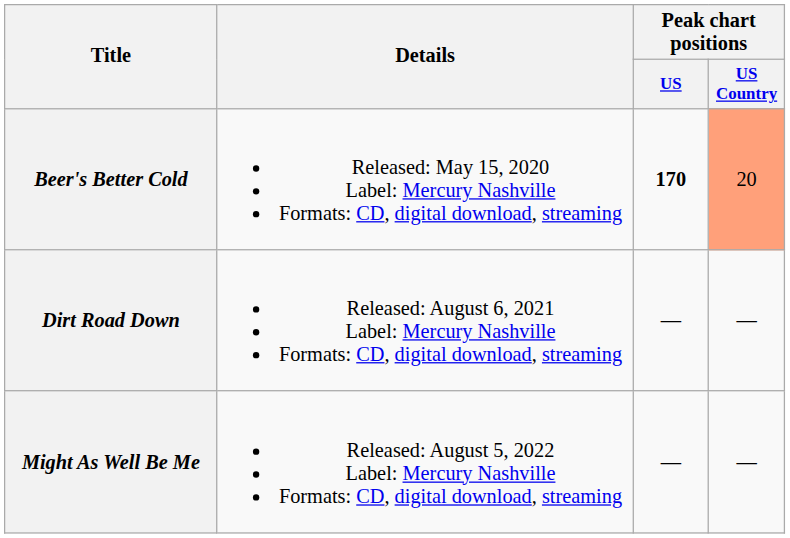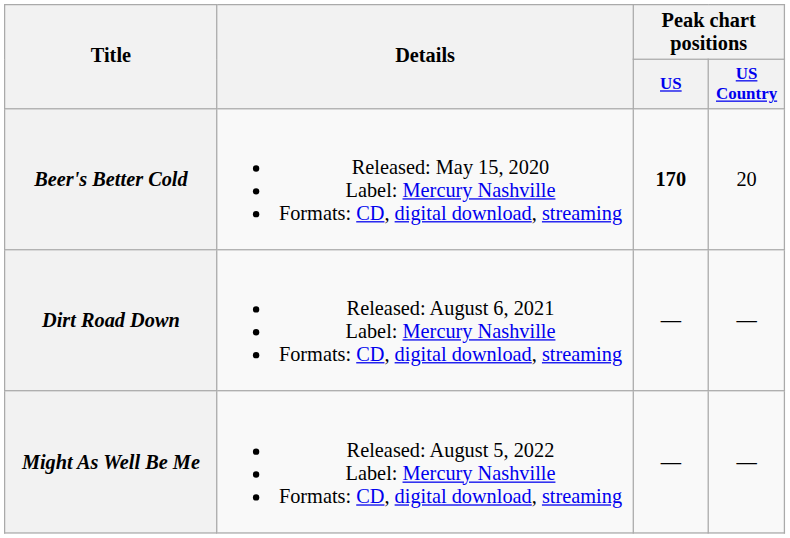(747, 178) lightsalmon background -> (747, 178) no background
